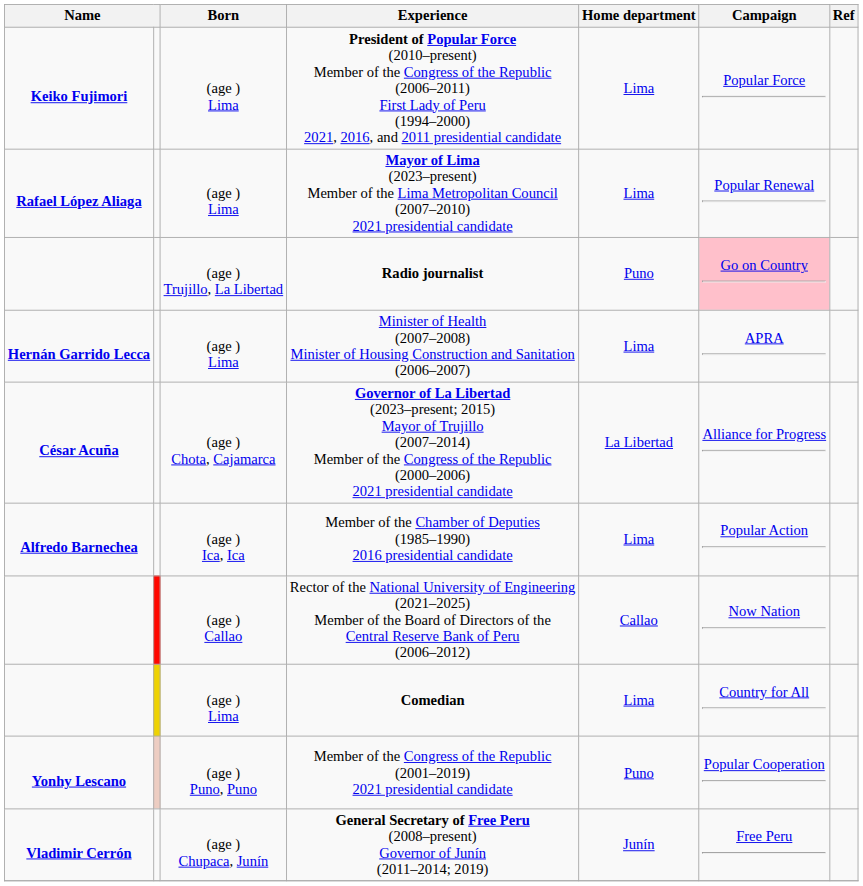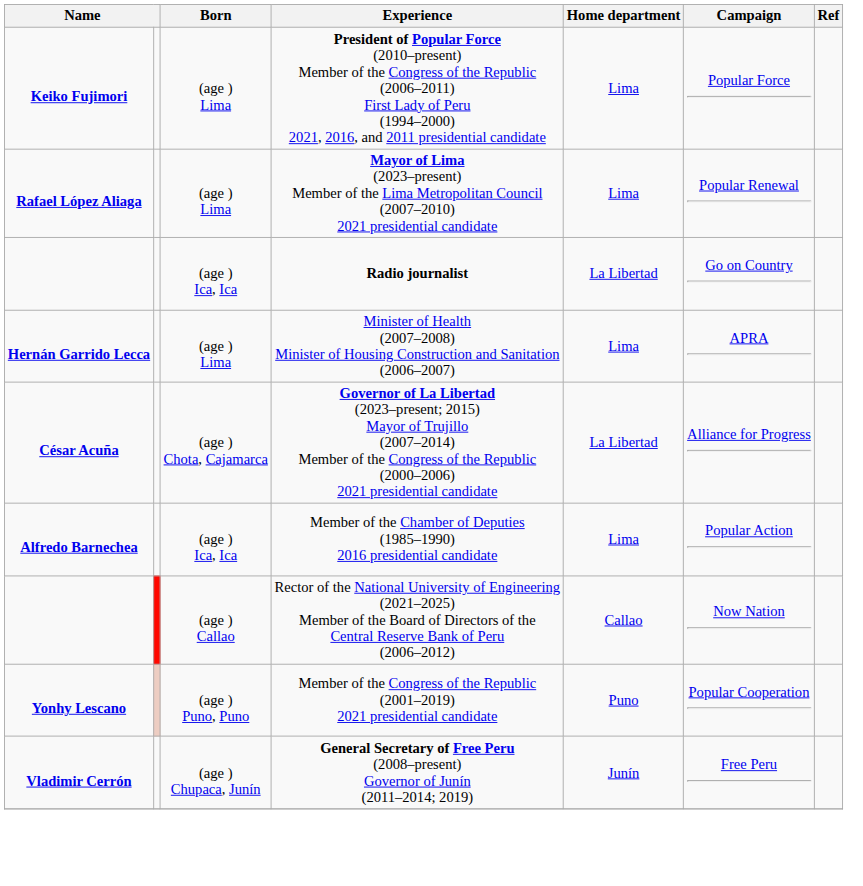(223, 281) (age ) Trujillo, La Libertad -> (216, 281) (age ) Ica, Ica
(639, 273) Puno -> (624, 273) La Libertad
(764, 270) pink background -> (749, 270) no background
- row: (433, 700)
